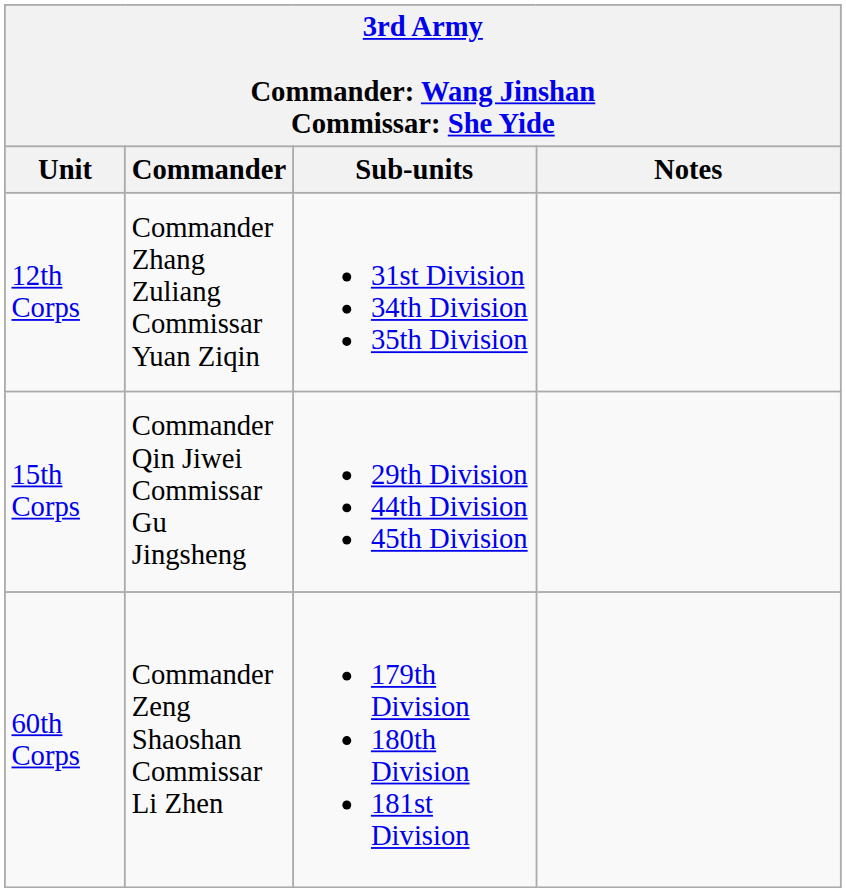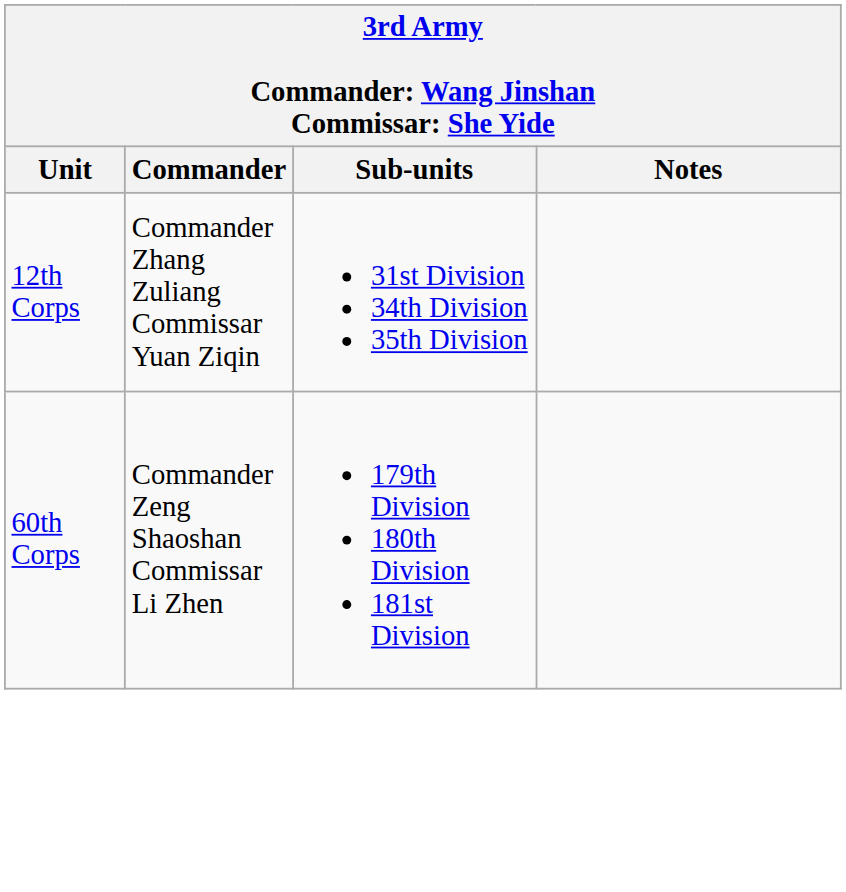- row: (46, 491)
